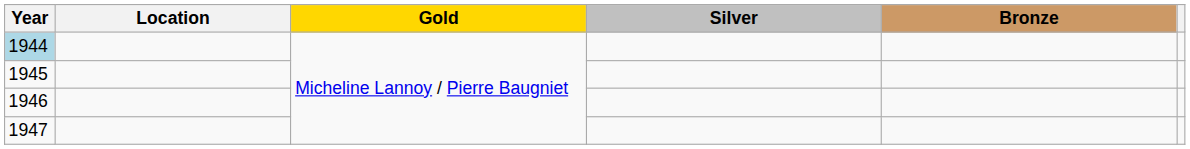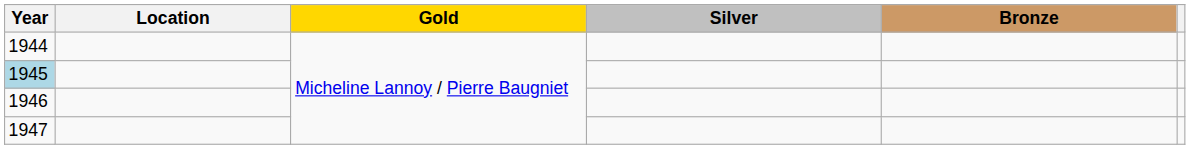(28, 46) lightblue background -> (28, 46) no background
(28, 74) no background -> (28, 74) lightblue background
